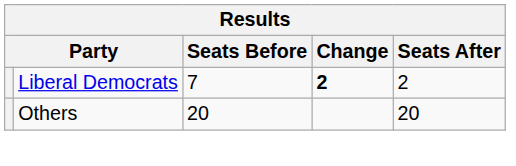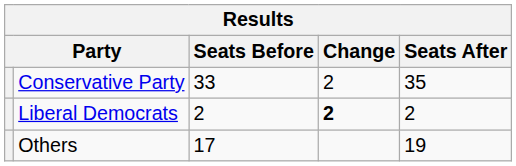+ row: (101, 82)
(192, 82) 7 -> (199, 113) 2
(198, 113) 20 -> (204, 144) 17
(409, 113) 20 -> (415, 144) 19
